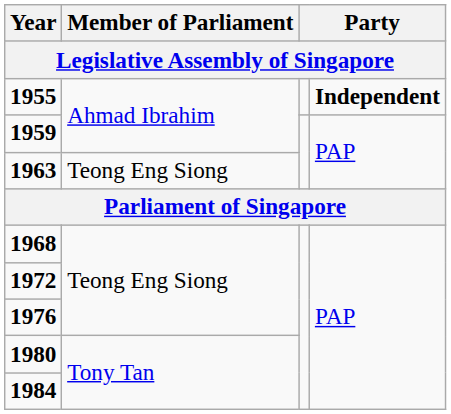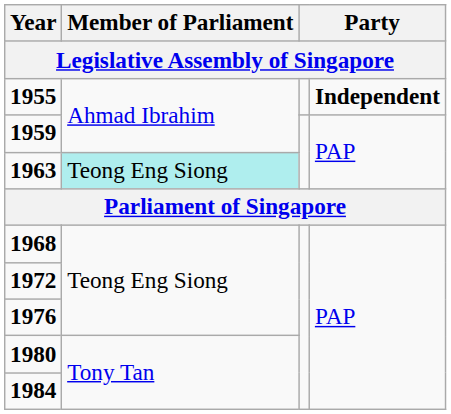(148, 170) no background -> (148, 170) paleturquoise background
